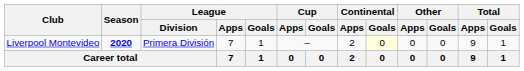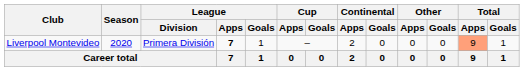(121, 43) bold -> (121, 43) normal
(231, 43) normal -> (231, 43) bold
(382, 43) lightyellow background -> (382, 43) no background
(473, 43) no background -> (473, 43) lightsalmon background
